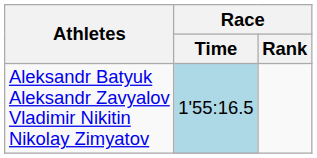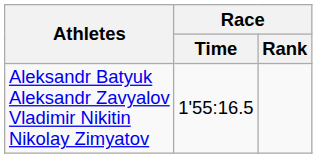(216, 109) lightblue background -> (216, 109) no background
